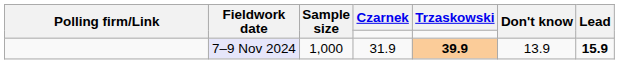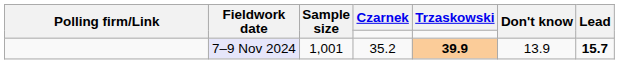(326, 48) 1,000 -> (326, 48) 1,001
(383, 48) 31.9 -> (383, 48) 35.2
(595, 48) 15.9 -> (595, 48) 15.7
